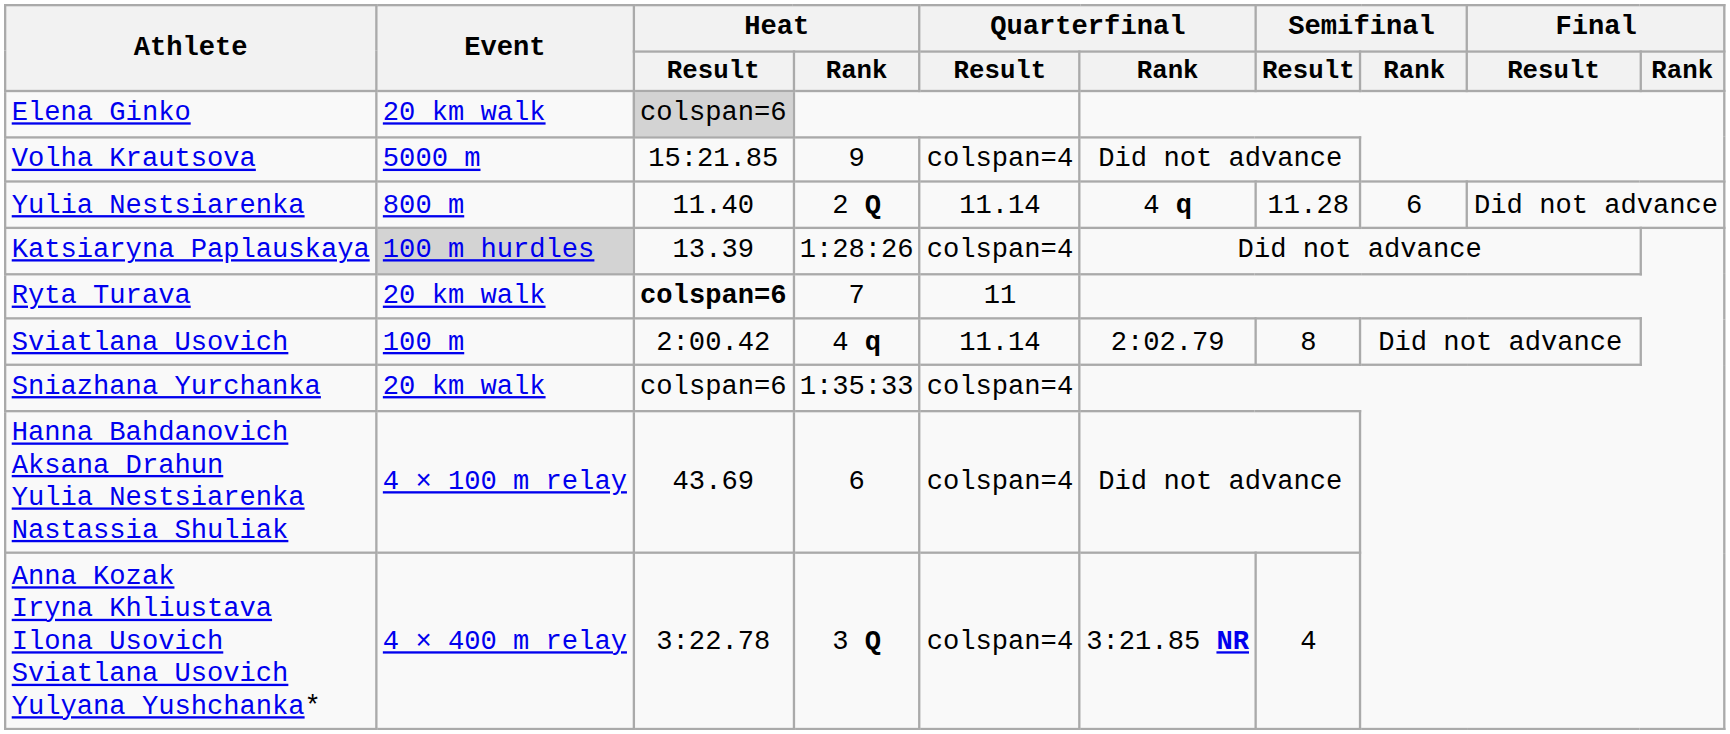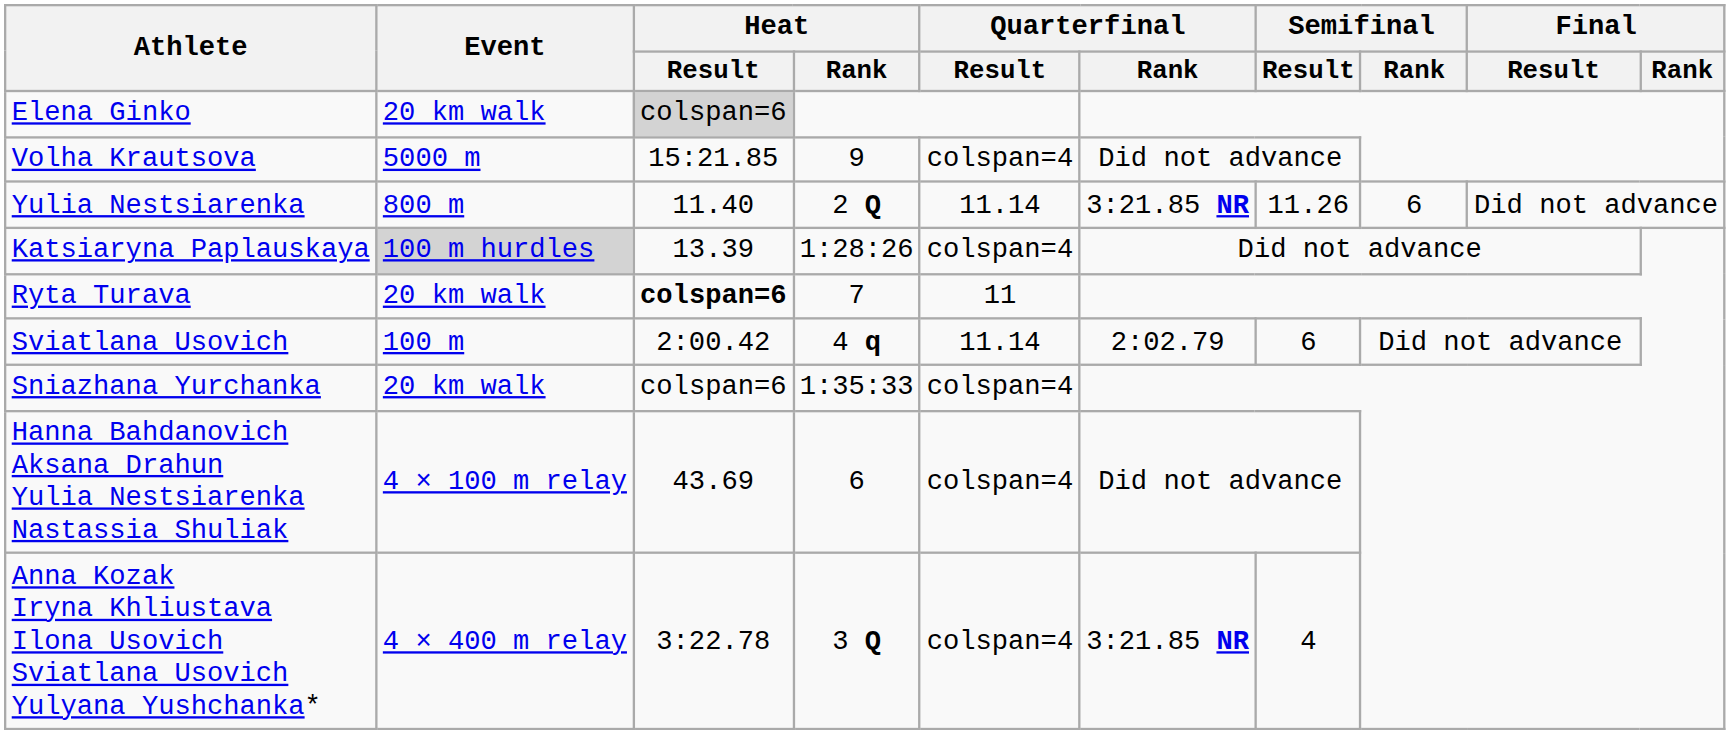(1168, 205) 4 q -> (1168, 205) 3:21.85 NR
(1308, 205) 11.28 -> (1308, 205) 11.26
(1308, 342) 8 -> (1308, 342) 6
